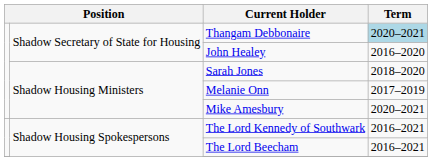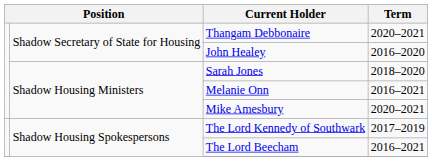(398, 33) lightblue background -> (398, 33) no background
(398, 90) 2017–2019 -> (398, 90) 2016–2021
(398, 128) 2016–2021 -> (398, 128) 2017–2019
